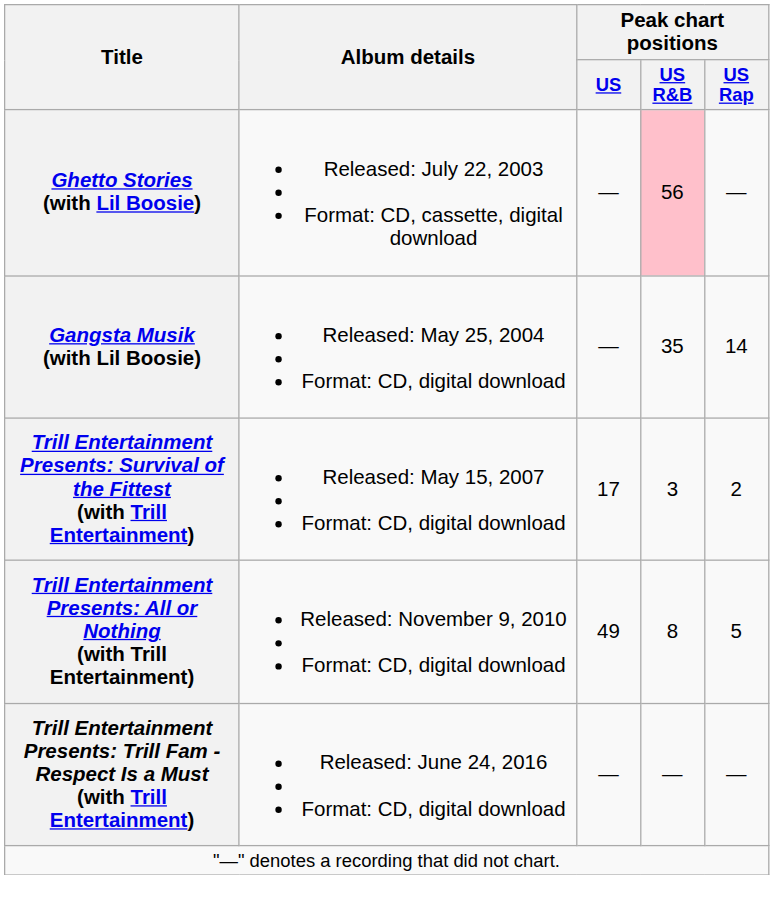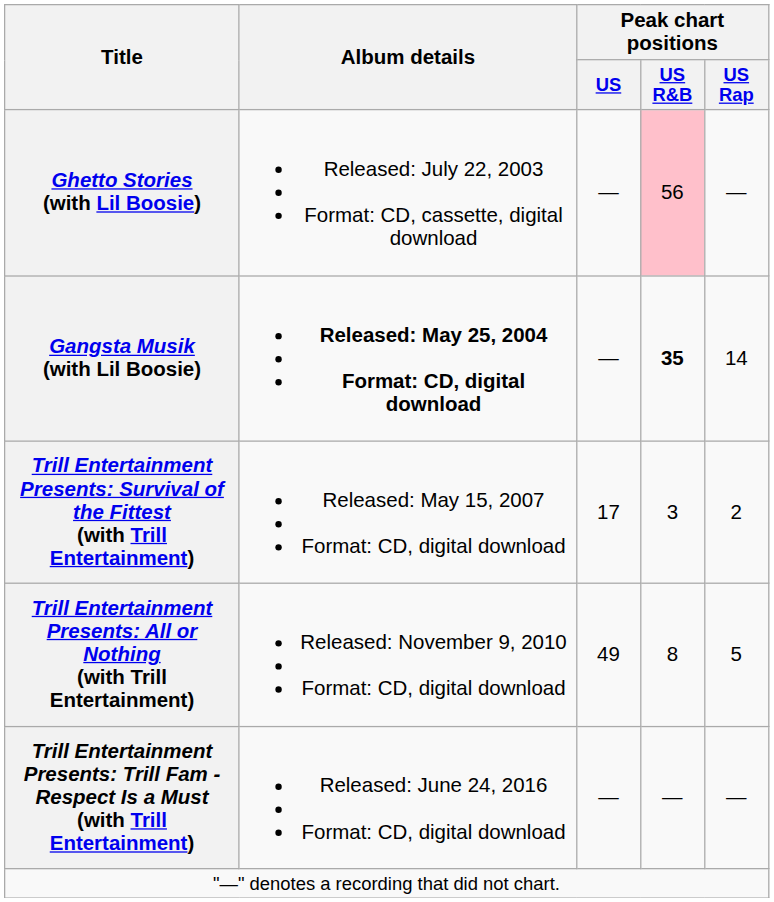(408, 358) normal -> (408, 370) bold
(672, 346) normal -> (672, 358) bold
